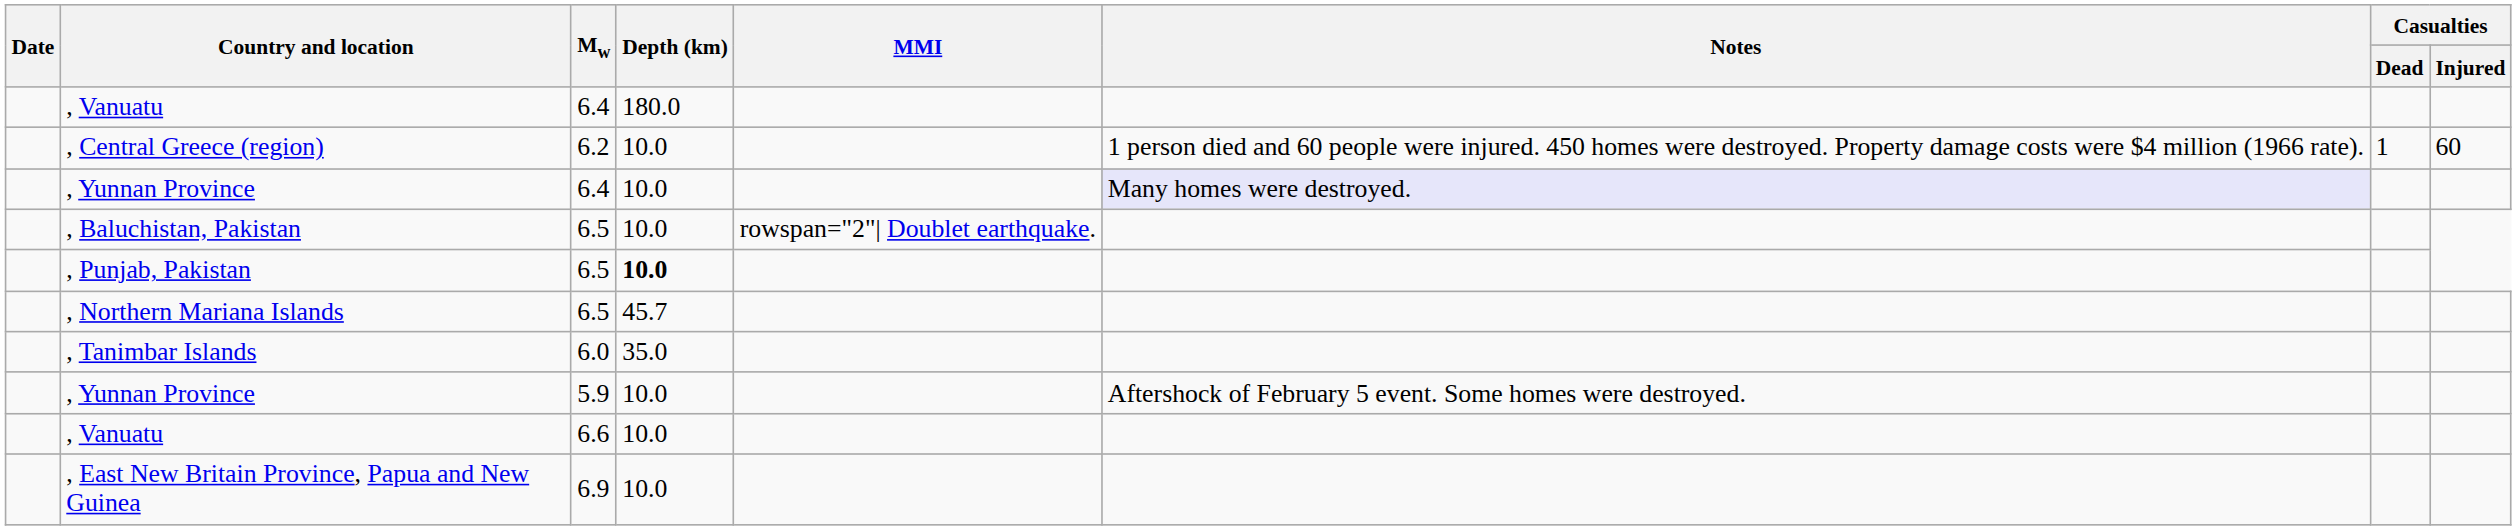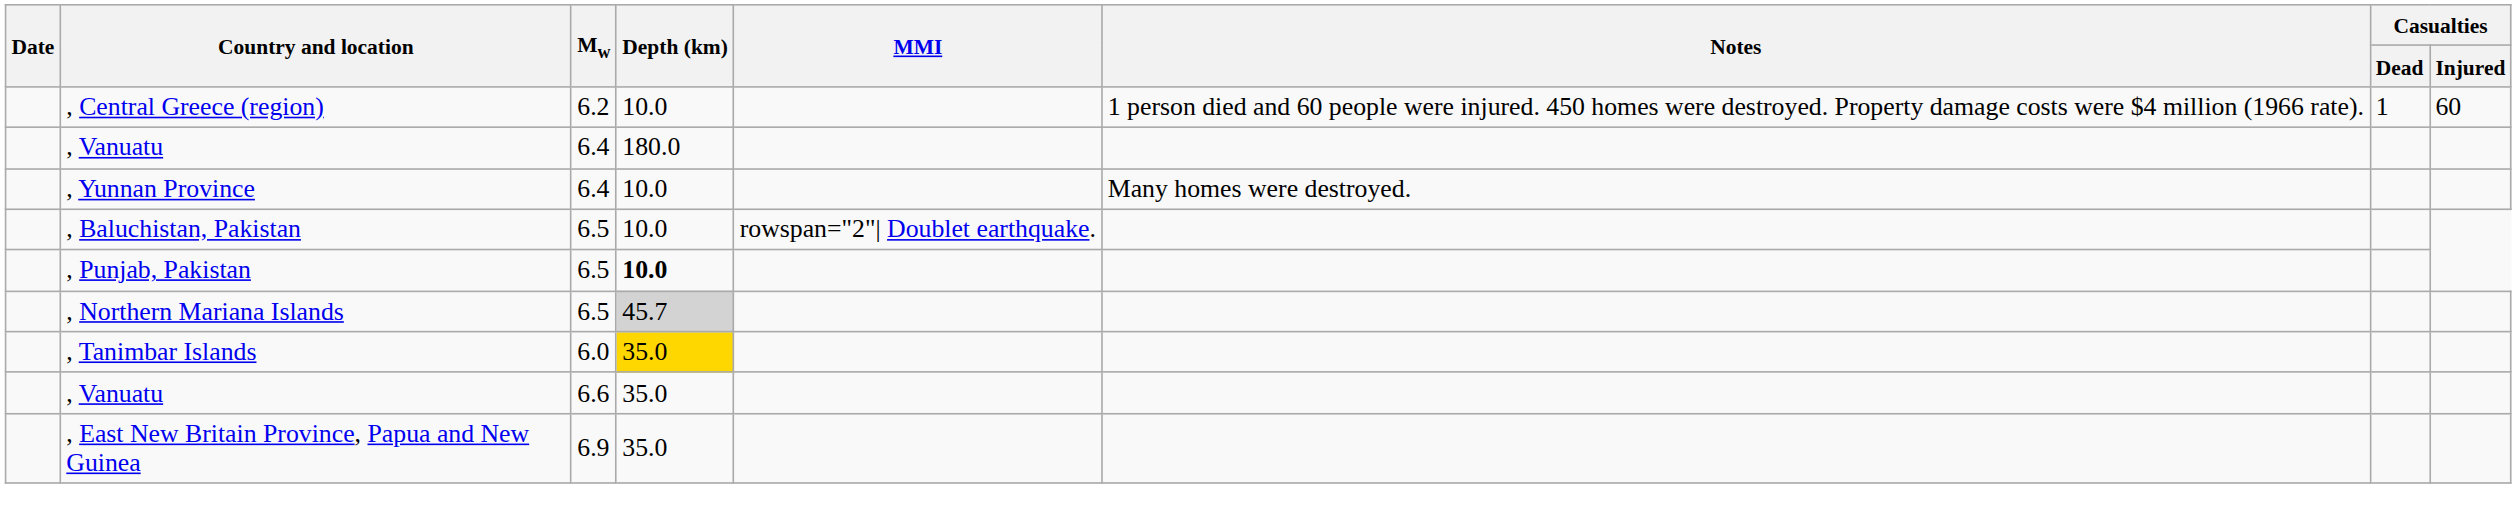rows swapped: (115, 106) <-> (195, 147)
(1259, 188) lavender background -> (1259, 188) no background
(645, 310) no background -> (645, 310) lightgrey background
(645, 351) no background -> (645, 351) gold background
- row: (161, 392)
(645, 433) 10.0 -> (645, 392) 35.0
(645, 488) 10.0 -> (645, 447) 35.0
